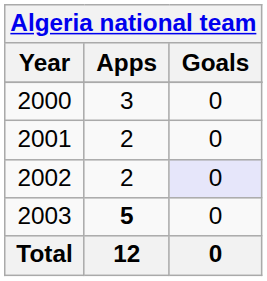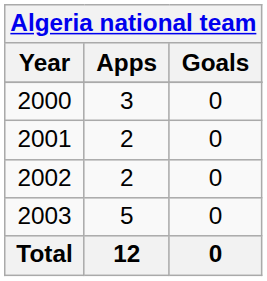(216, 178) lavender background -> (216, 178) no background
(127, 216) bold -> (127, 216) normal
